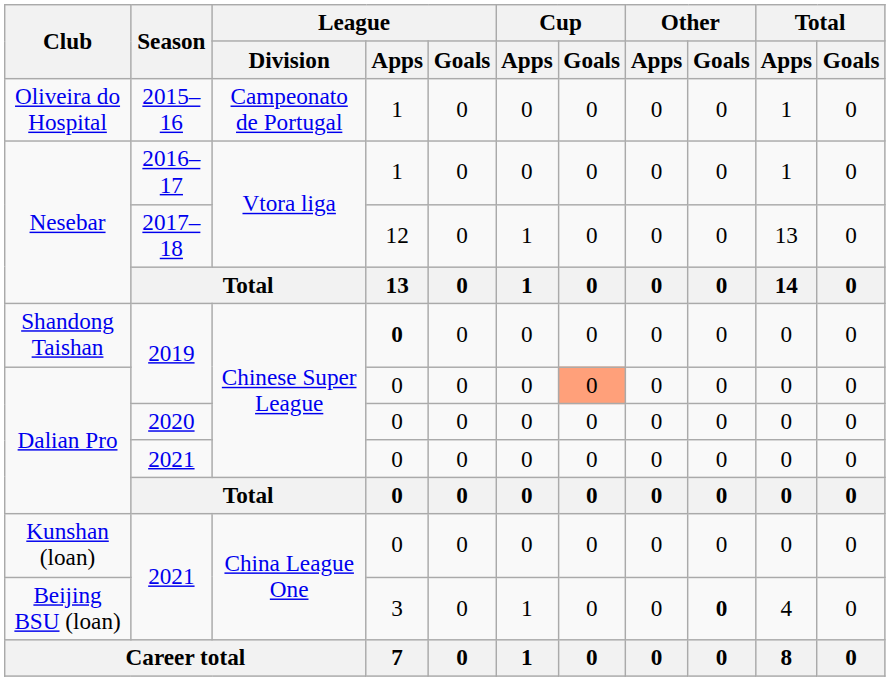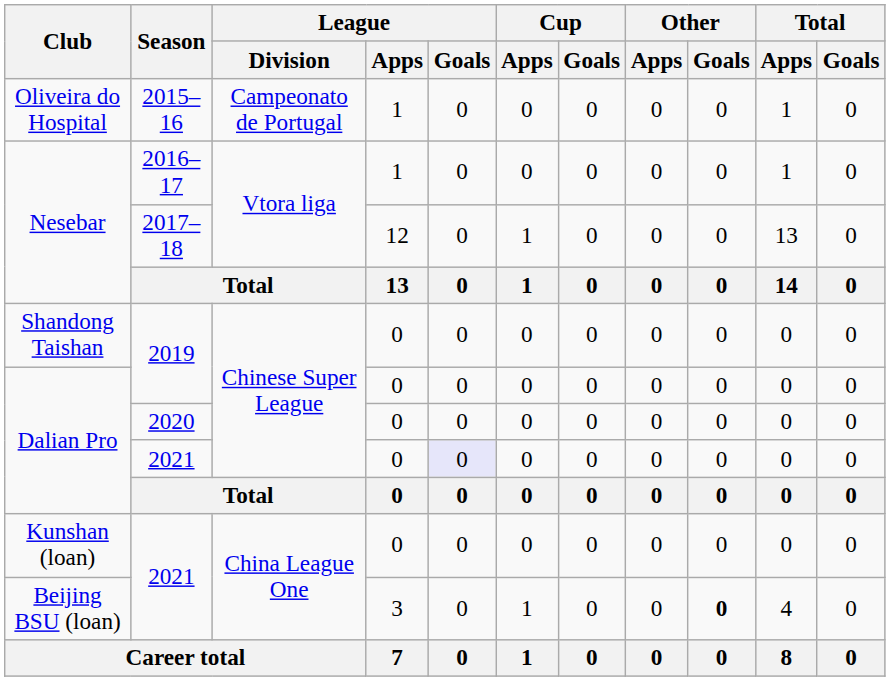(397, 335) bold -> (397, 335) normal
(592, 384) lightsalmon background -> (592, 384) no background
(462, 458) no background -> (462, 458) lavender background
